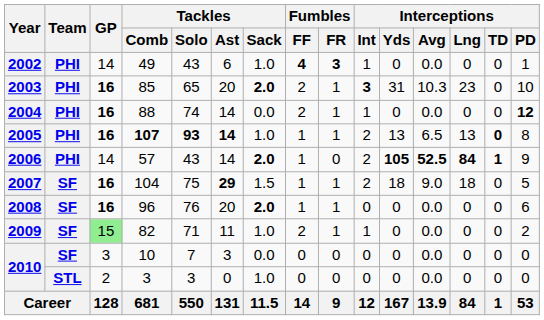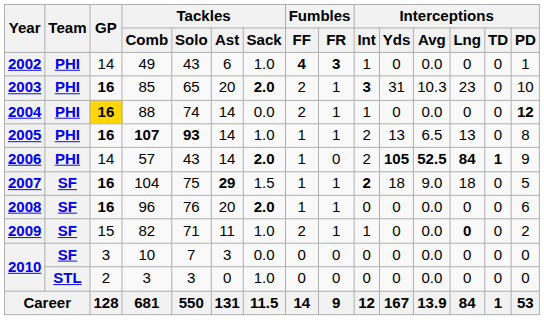(106, 111) no background -> (106, 111) gold background
(227, 135) bold -> (227, 135) normal
(498, 135) bold -> (498, 135) normal
(367, 183) normal -> (367, 183) bold
(106, 231) lightgreen background -> (106, 231) no background
(467, 231) normal -> (467, 231) bold
